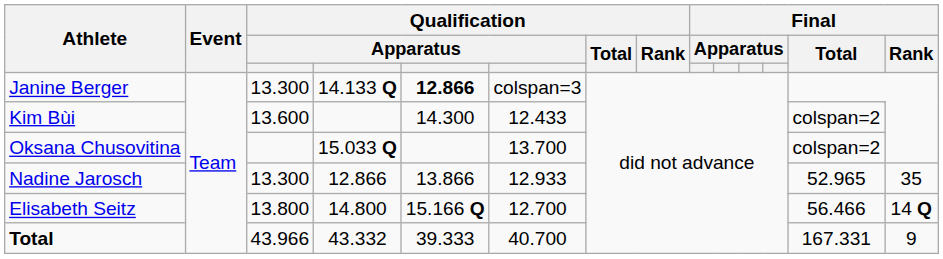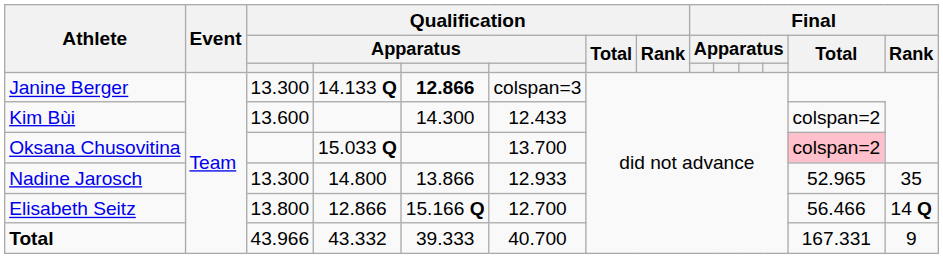(836, 148) no background -> (836, 148) pink background
(357, 178) 12.866 -> (357, 178) 14.800
(357, 209) 14.800 -> (357, 209) 12.866
